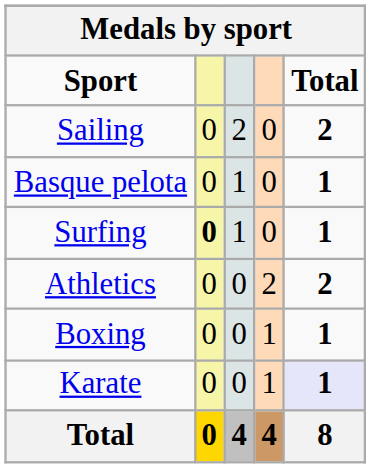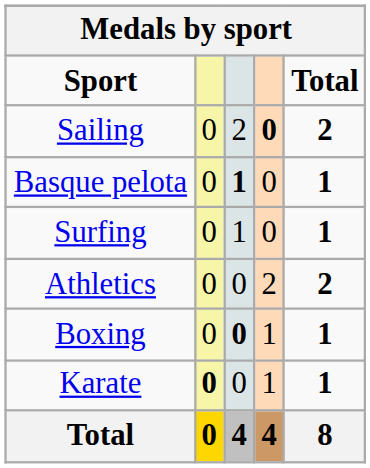(269, 130) normal -> (269, 130) bold
(239, 181) normal -> (239, 181) bold
(209, 232) bold -> (209, 232) normal
(239, 333) normal -> (239, 333) bold
(209, 384) normal -> (209, 384) bold
(325, 384) lavender background -> (325, 384) no background
